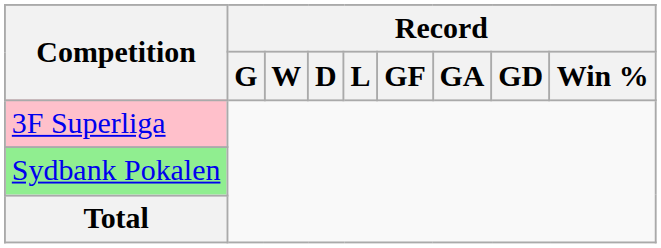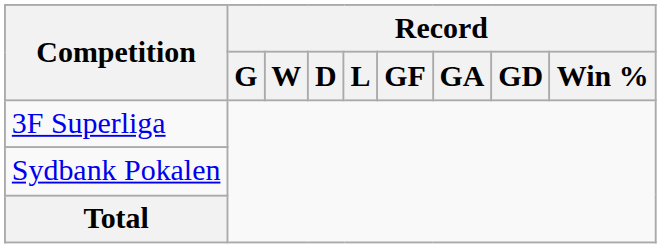(89, 123) pink background -> (89, 123) no background
(116, 170) lightgreen background -> (116, 170) no background
